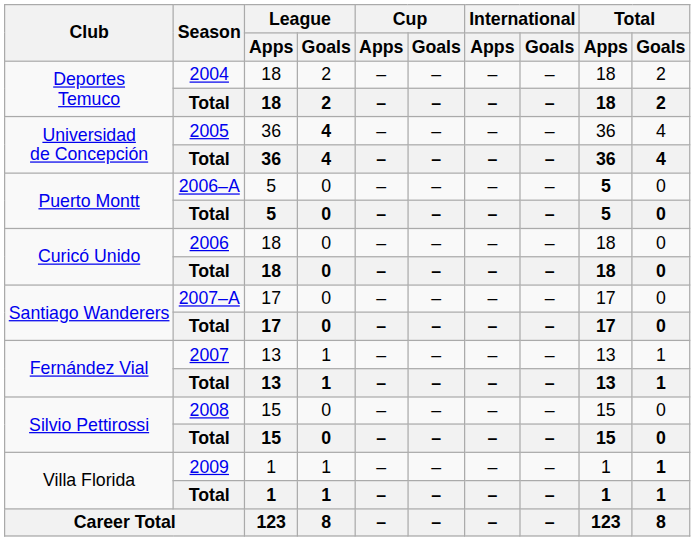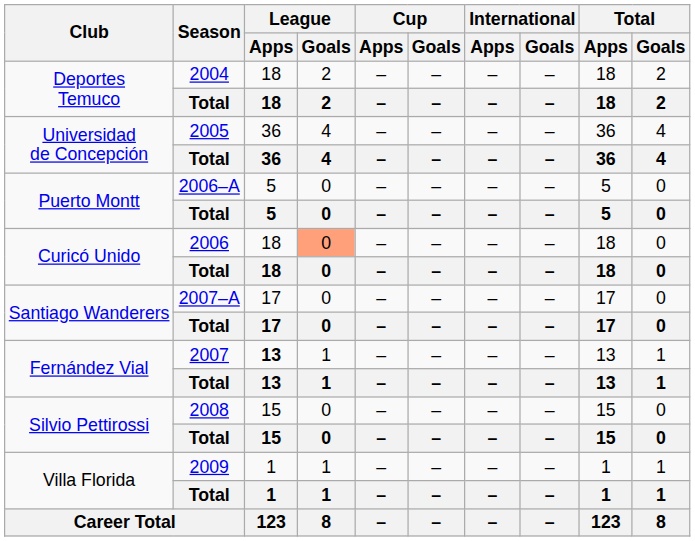(326, 131) bold -> (326, 131) normal
(606, 187) bold -> (606, 187) normal
(326, 243) no background -> (326, 243) lightsalmon background
(271, 355) normal -> (271, 355) bold
(661, 467) bold -> (661, 467) normal
